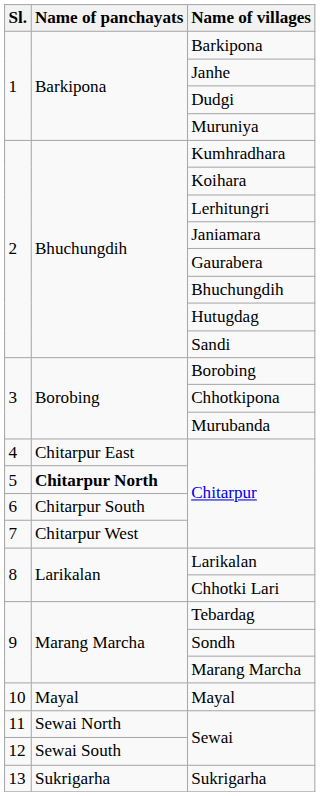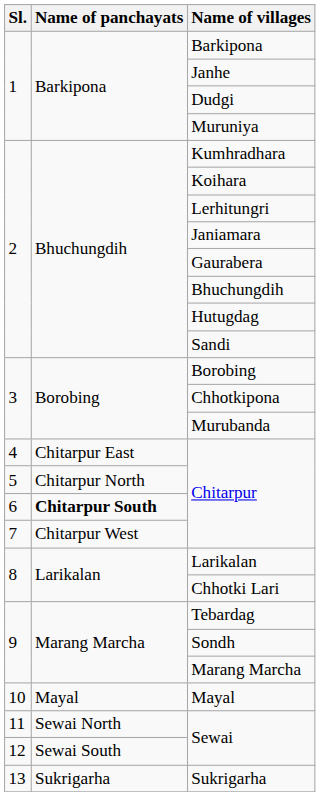(96, 479) bold -> (90, 479) normal
(90, 506) normal -> (96, 506) bold
